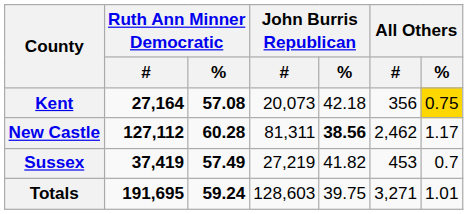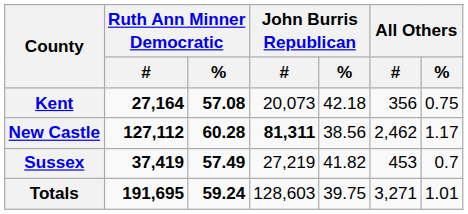(442, 103) gold background -> (442, 103) no background
(290, 133) normal -> (290, 133) bold
(345, 133) bold -> (345, 133) normal
